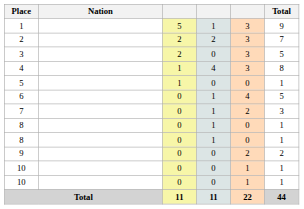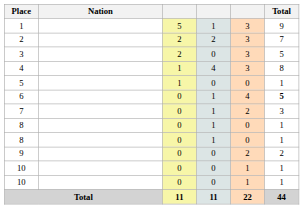(282, 97) normal -> (282, 97) bold
